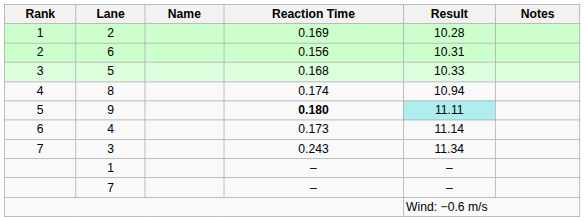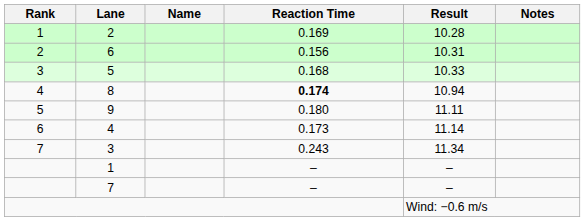(313, 91) normal -> (313, 91) bold
(313, 110) bold -> (313, 110) normal
(449, 110) paleturquoise background -> (449, 110) no background
